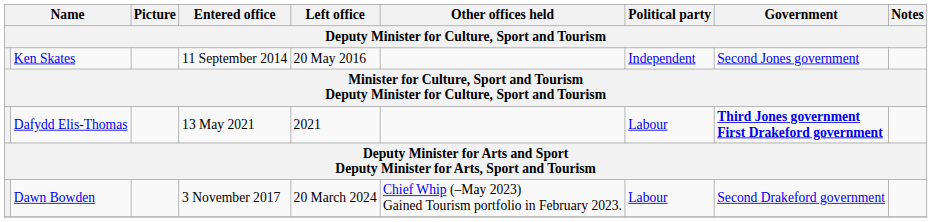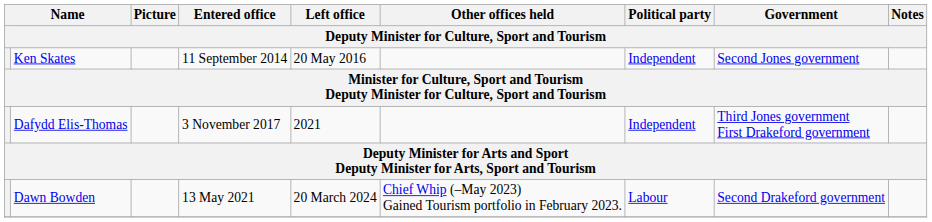(218, 124) 13 May 2021 -> (231, 124) 3 November 2017
(648, 124) Labour -> (662, 124) Independent
(800, 124) bold -> (794, 124) normal
(231, 198) 3 November 2017 -> (218, 198) 13 May 2021
